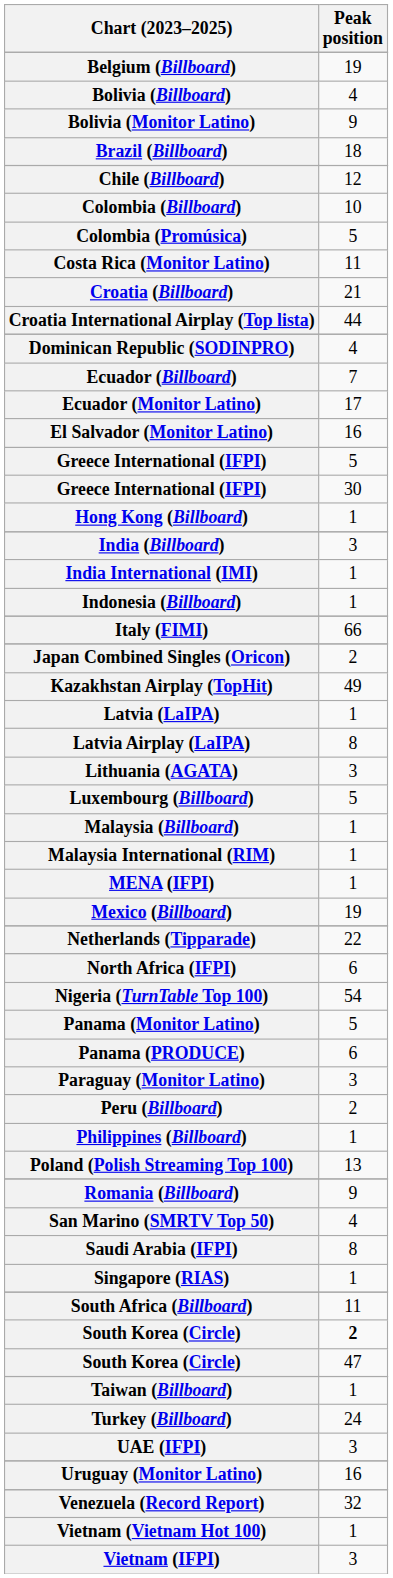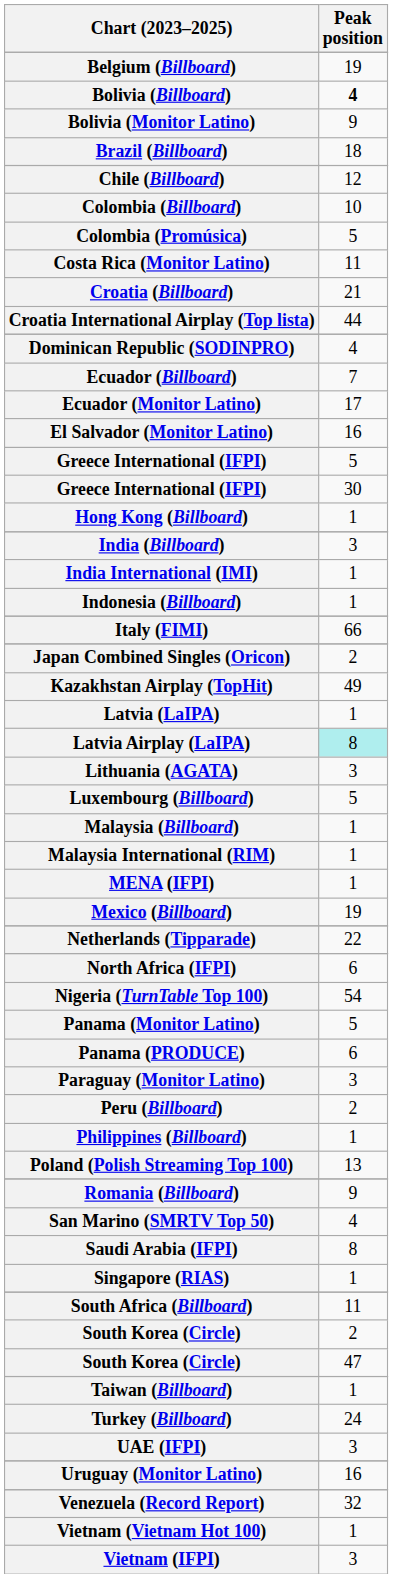(353, 94) normal -> (353, 94) bold
(353, 742) no background -> (353, 742) paleturquoise background
(353, 1334) bold -> (353, 1334) normal
